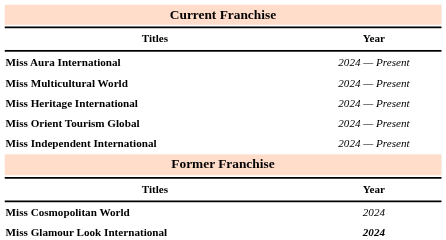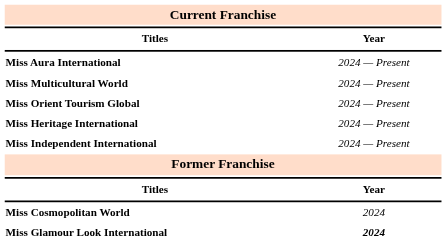(72, 103) Miss Heritage International -> (73, 103) Miss Orient Tourism Global
(73, 123) Miss Orient Tourism Global -> (72, 123) Miss Heritage International
